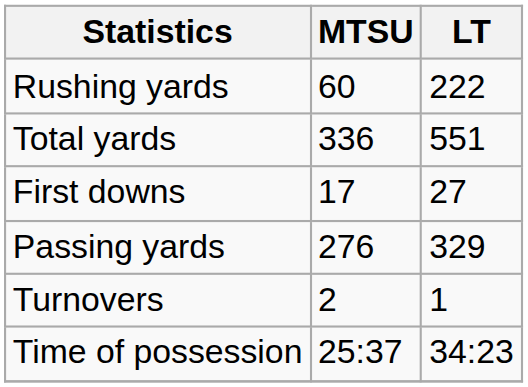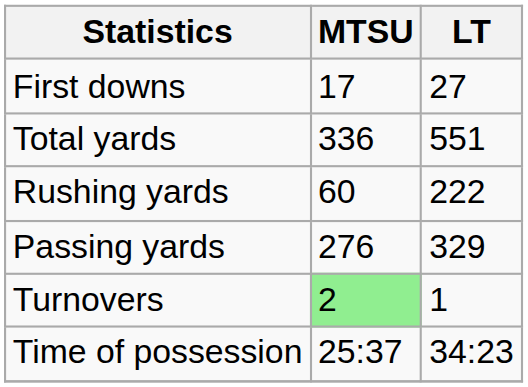rows swapped: (99, 192) <-> (121, 85)
(327, 299) no background -> (327, 299) lightgreen background
